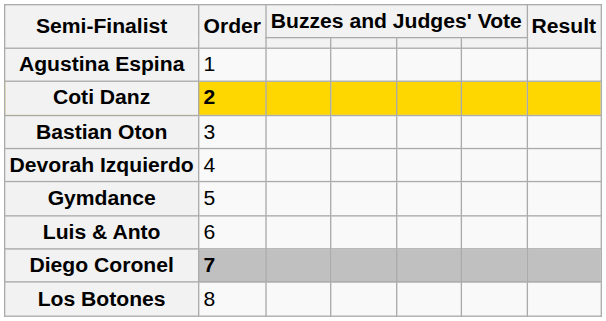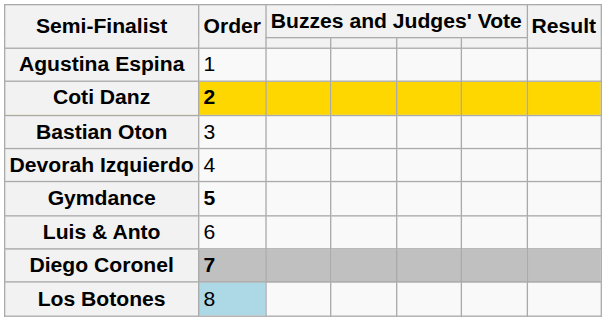(209, 198) normal -> (209, 198) bold
(209, 298) no background -> (209, 298) lightblue background
